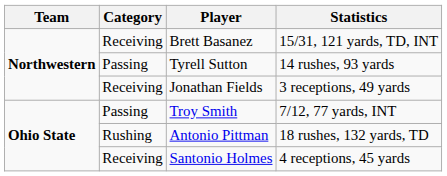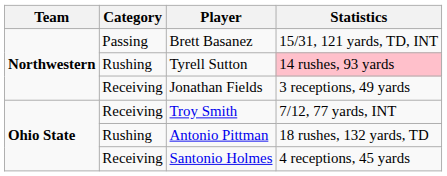(133, 40) Receiving -> (125, 40) Passing
(125, 64) Passing -> (127, 64) Rushing
(337, 64) no background -> (337, 64) pink background
(125, 111) Passing -> (133, 111) Receiving
